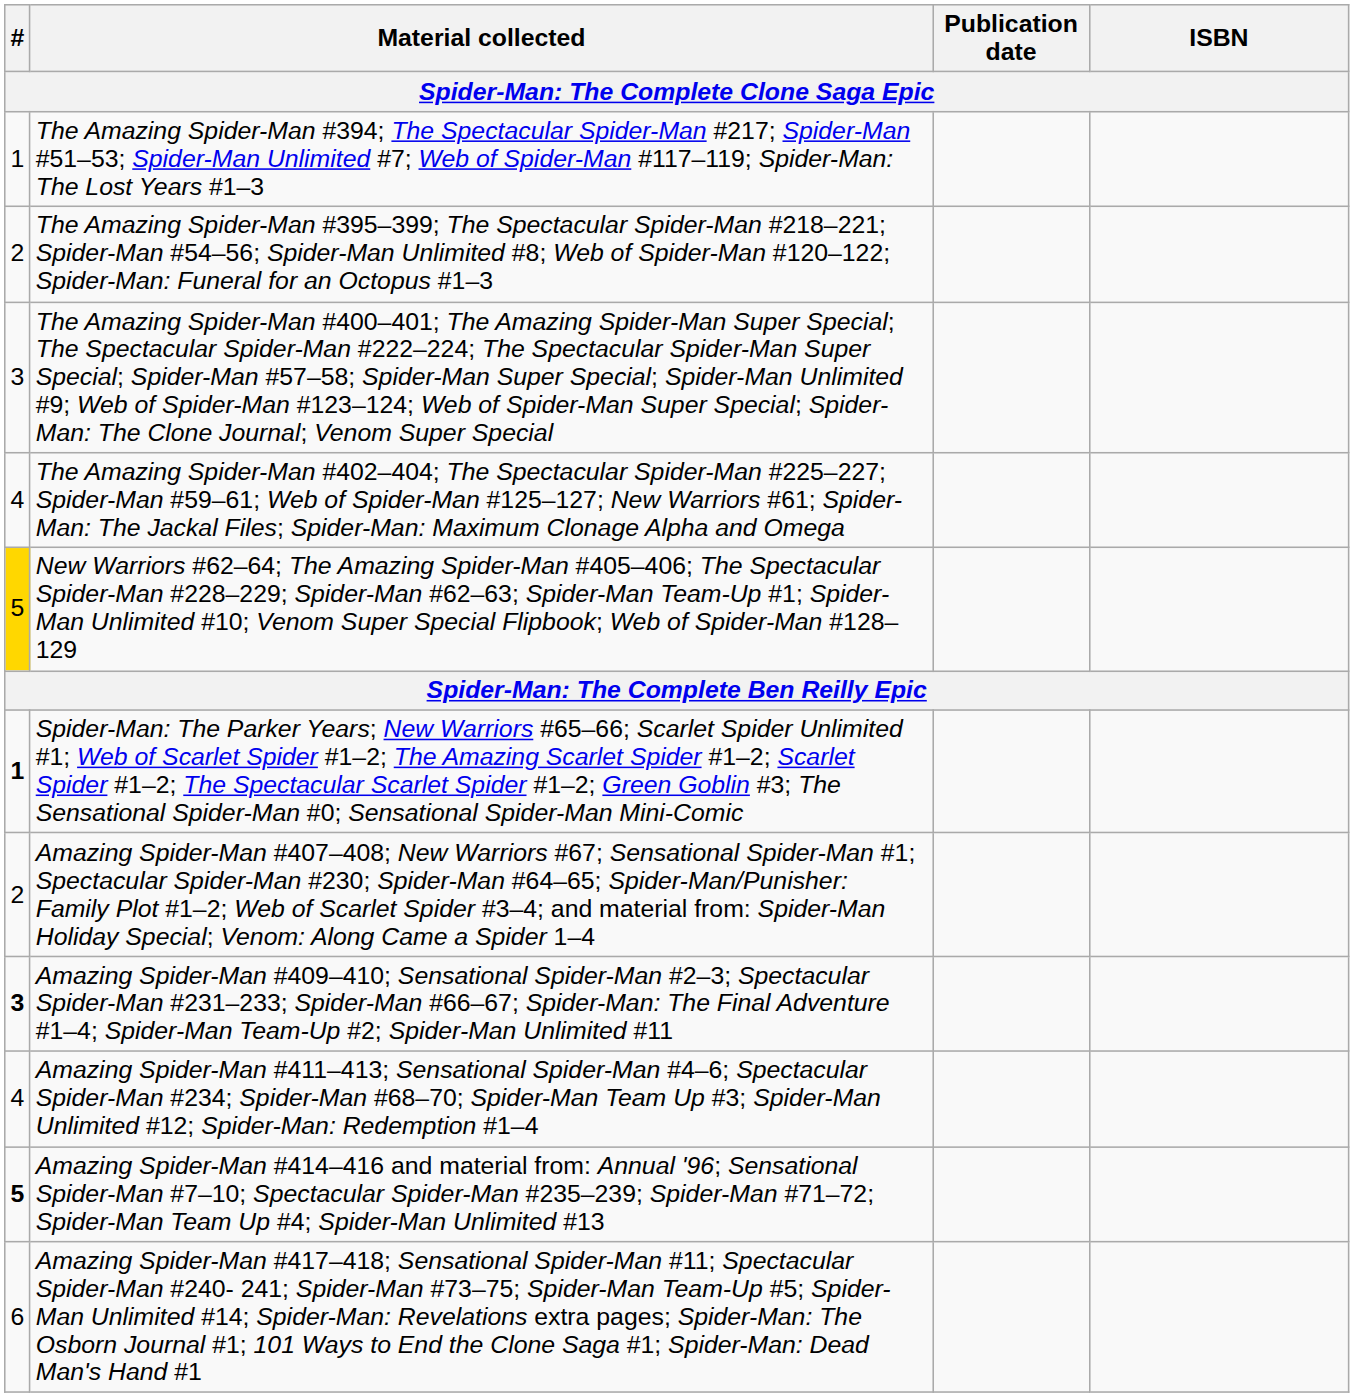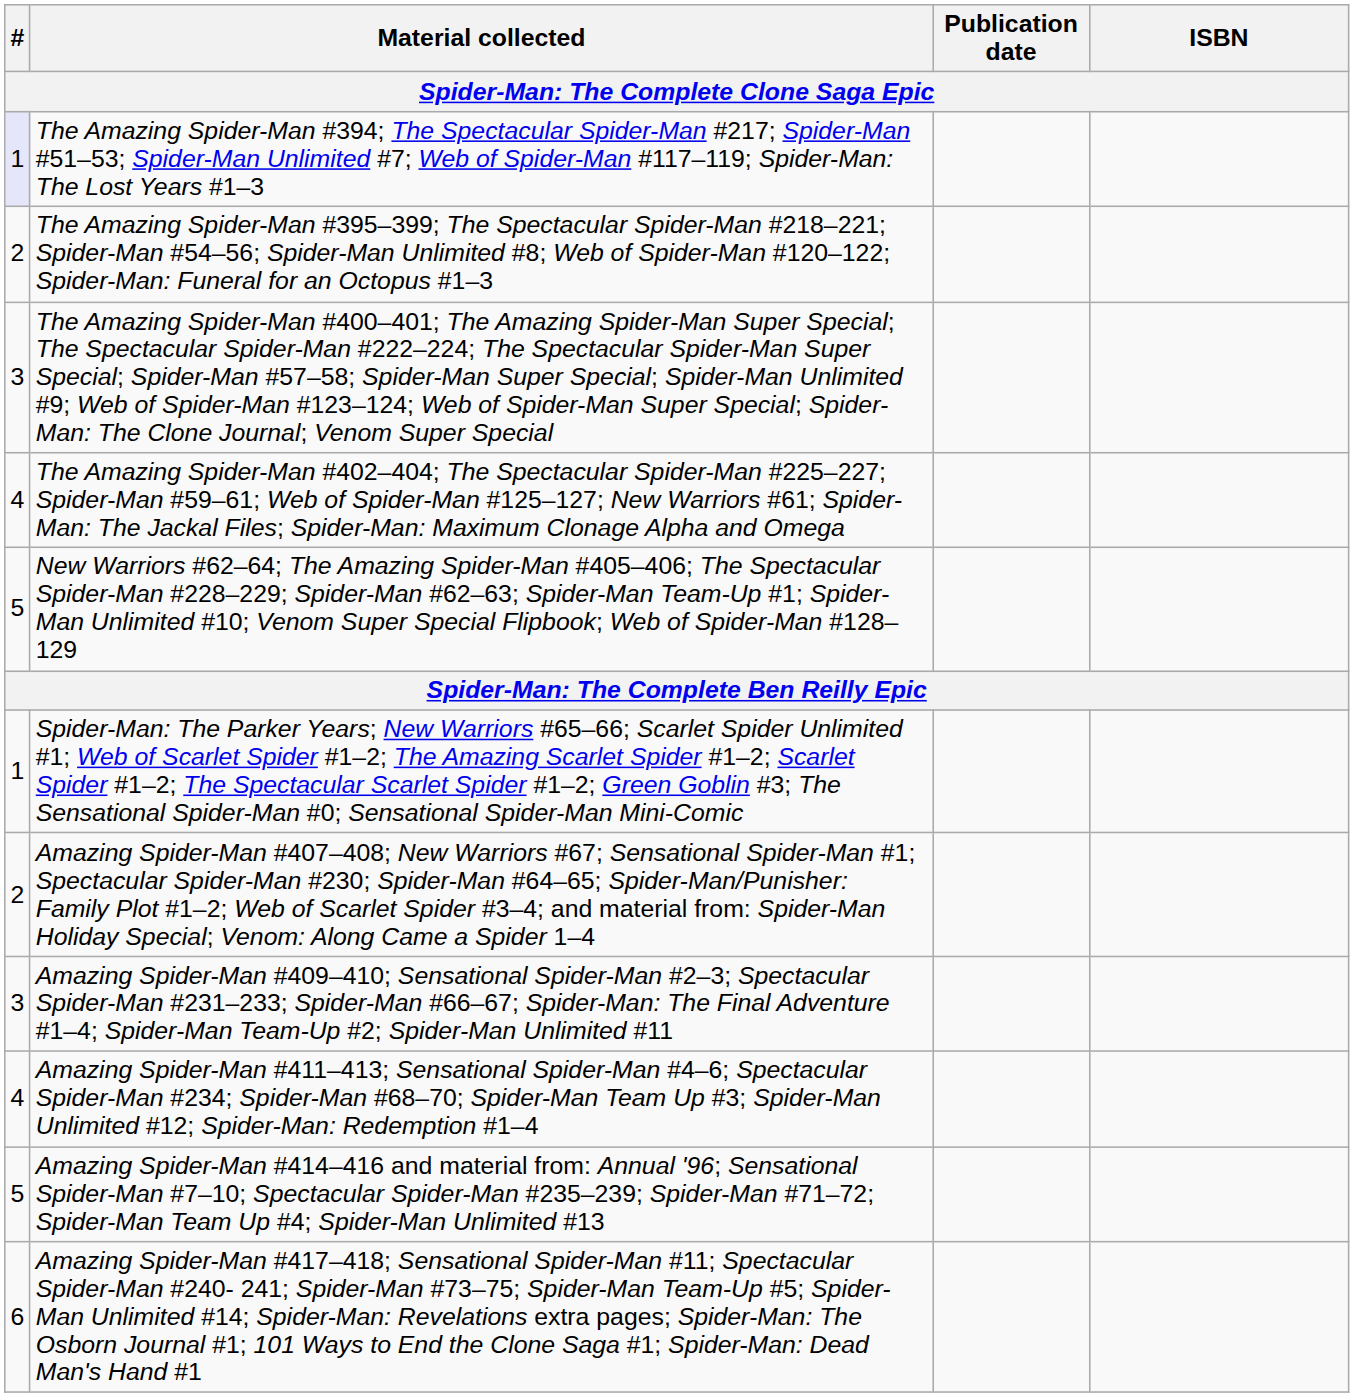(17, 158) no background -> (17, 158) lavender background
(17, 608) gold background -> (17, 608) no background
(17, 771) bold -> (17, 771) normal
(17, 1003) bold -> (17, 1003) normal
(17, 1193) bold -> (17, 1193) normal
